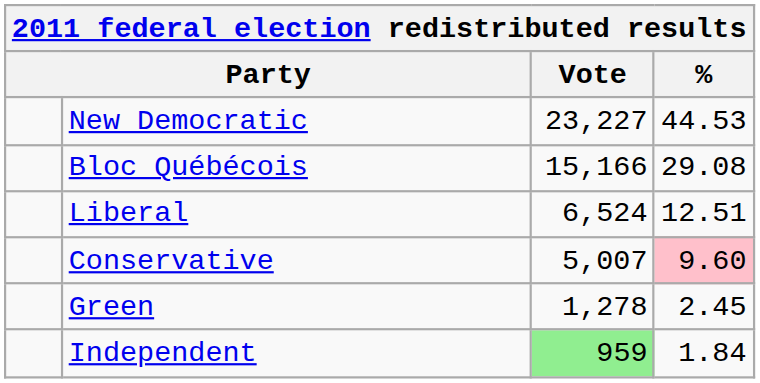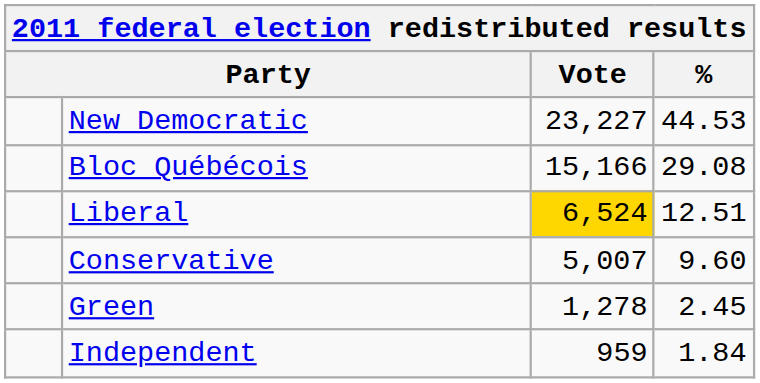(605, 214) no background -> (605, 214) gold background
(712, 260) pink background -> (712, 260) no background
(622, 353) lightgreen background -> (622, 353) no background
